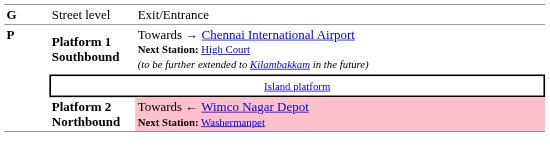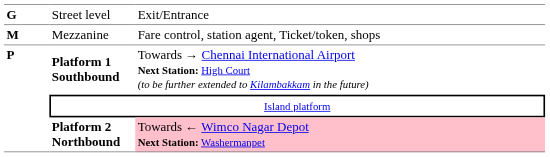+ row: (80, 34)
